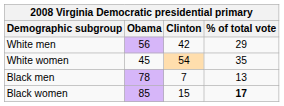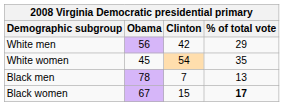(144, 93) 85 -> (144, 93) 67
